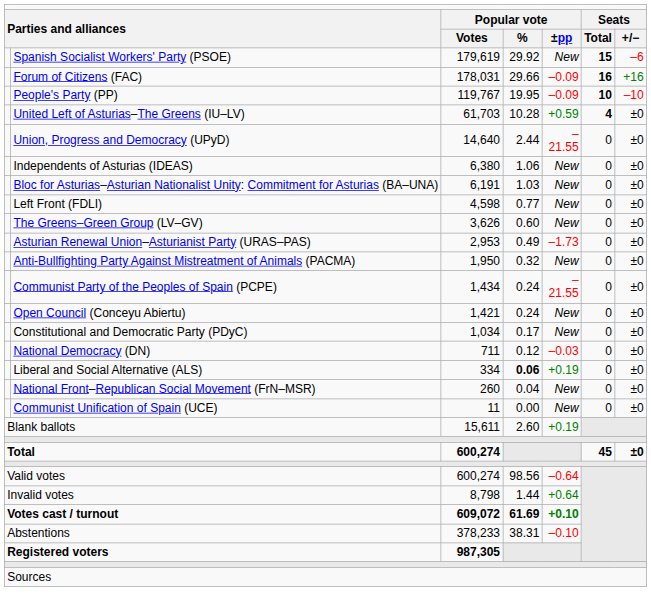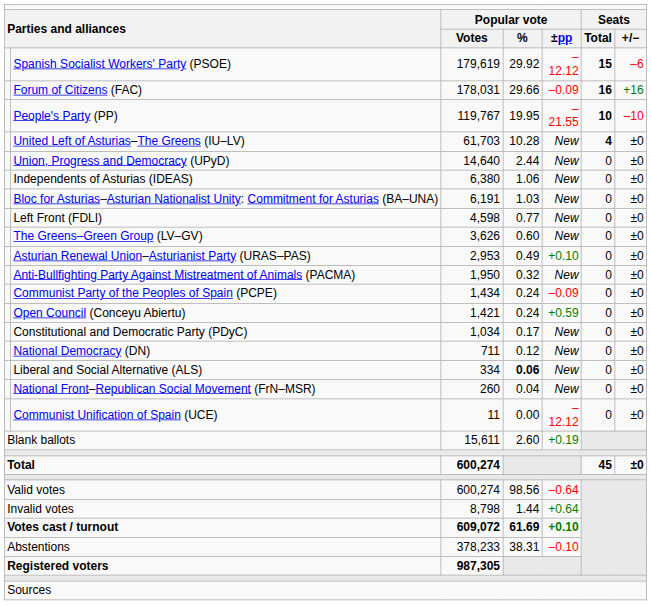(567, 57) New -> (564, 64) –12.12
(564, 95) –0.09 -> (564, 115) –21.55
(563, 114) +0.59 -> (567, 141) New
(564, 140) –21.55 -> (567, 160) New
(564, 242) –1.73 -> (563, 255) +0.10
(564, 287) –21.55 -> (564, 293) –0.09
(567, 312) New -> (563, 312) +0.59
(564, 351) –0.03 -> (567, 351) New
(563, 370) +0.19 -> (567, 370) New
(567, 408) New -> (564, 414) –12.12
